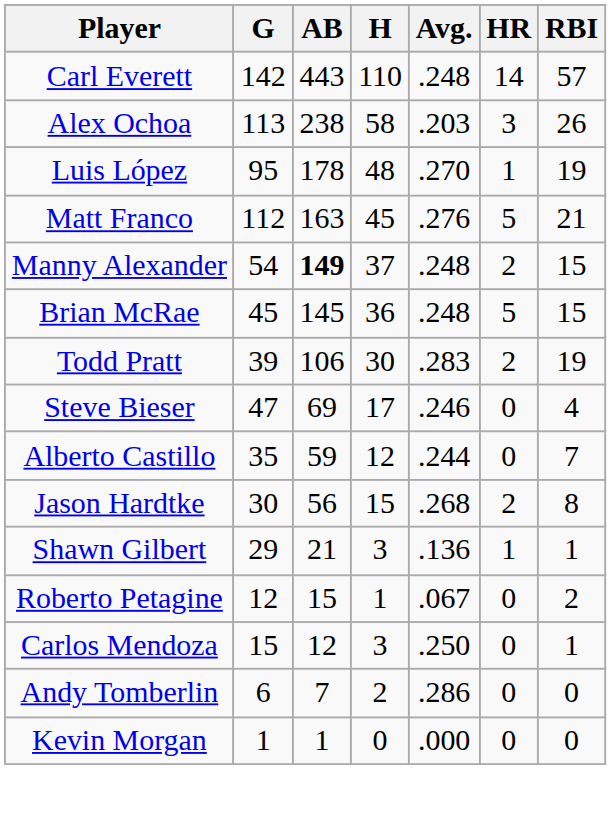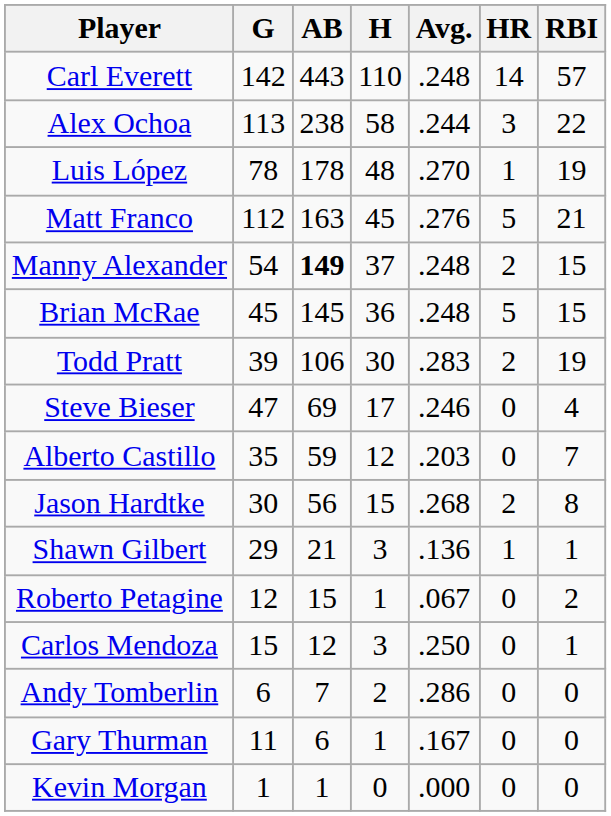(444, 123) .203 -> (444, 123) .244
(572, 123) 26 -> (572, 123) 22
(263, 170) 95 -> (263, 170) 78
(444, 455) .244 -> (444, 455) .203
+ row: (119, 739)
